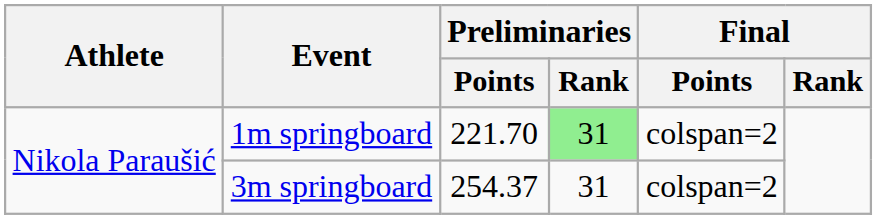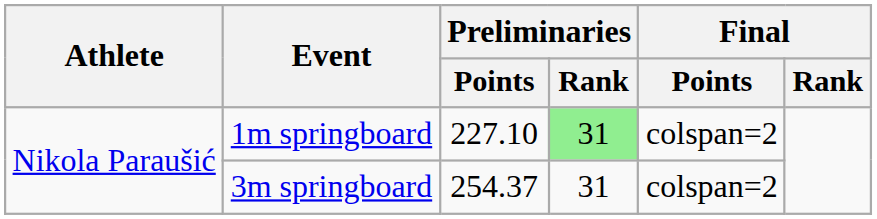(494, 133) 221.70 -> (494, 133) 227.10
